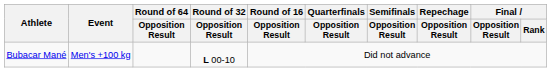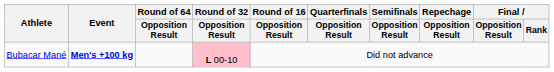(101, 55) normal -> (102, 55) bold
(219, 60) no background -> (222, 60) pink background
